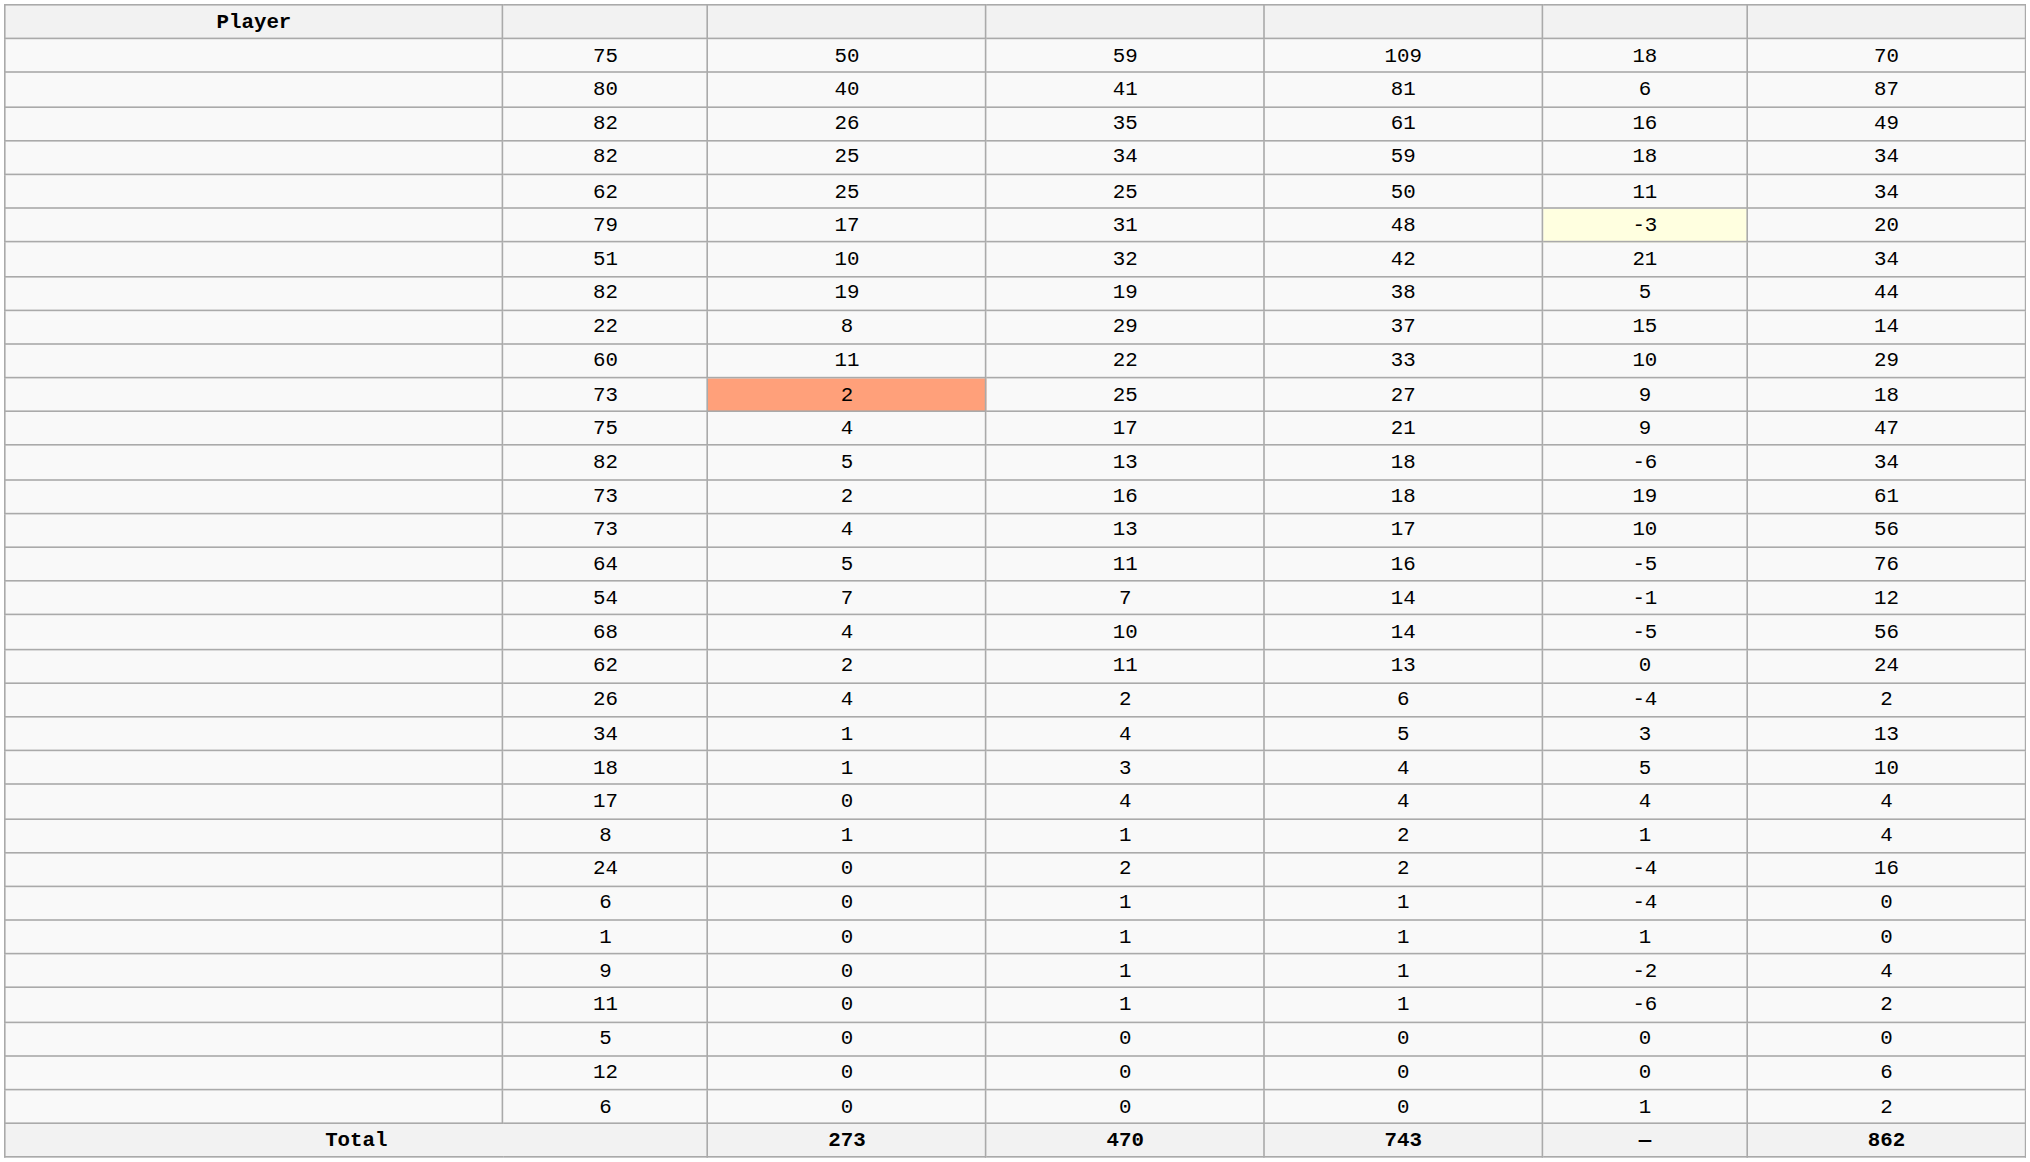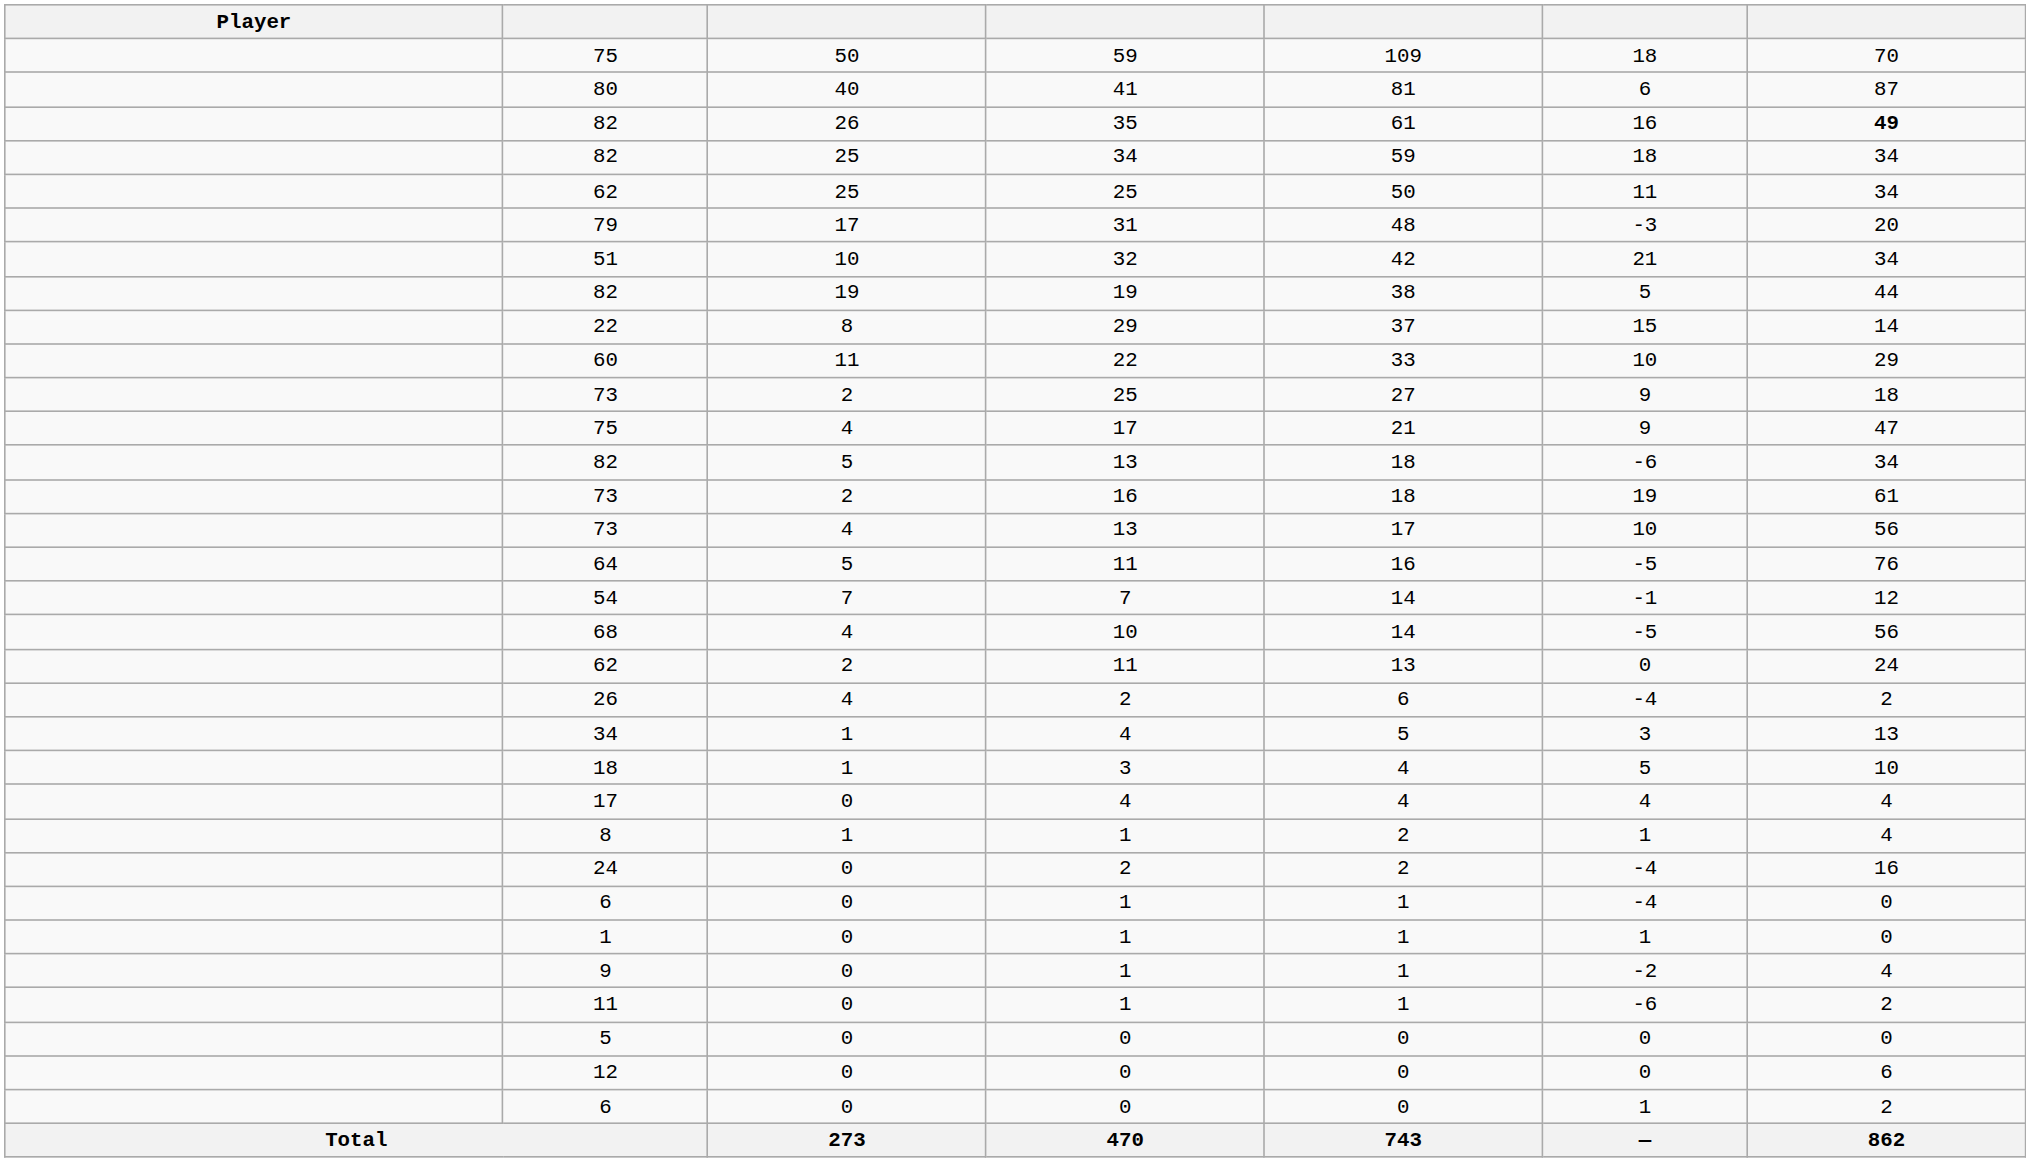(1886, 123) normal -> (1886, 123) bold
(1645, 225) lightyellow background -> (1645, 225) no background
(847, 395) lightsalmon background -> (847, 395) no background
